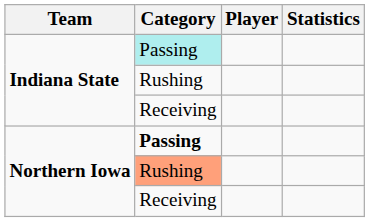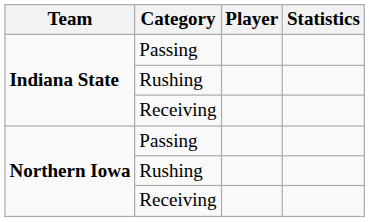(168, 49) paleturquoise background -> (168, 49) no background
(170, 140) bold -> (168, 140) normal
(171, 170) lightsalmon background -> (171, 170) no background
